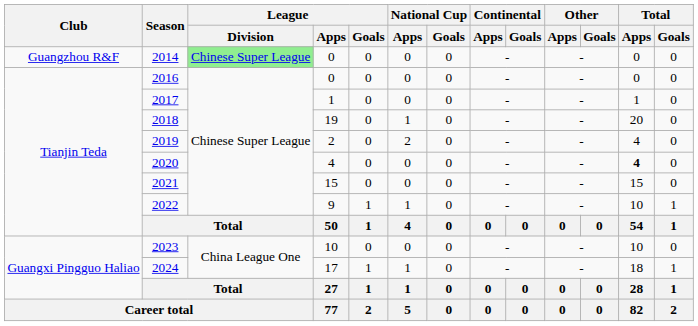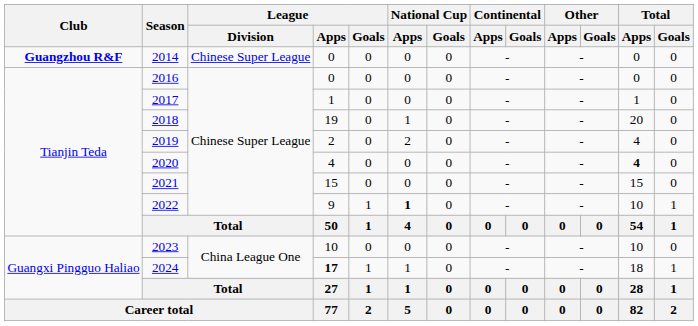(73, 57) normal -> (73, 57) bold
(251, 57) lightgreen background -> (251, 57) no background
(407, 204) normal -> (407, 204) bold
(331, 267) normal -> (331, 267) bold
